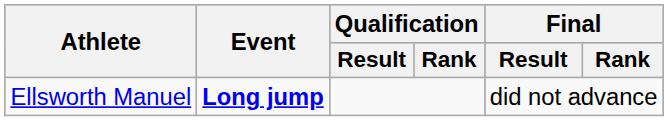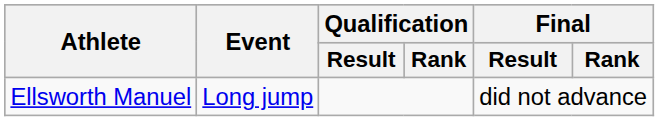(263, 97) bold -> (258, 97) normal
